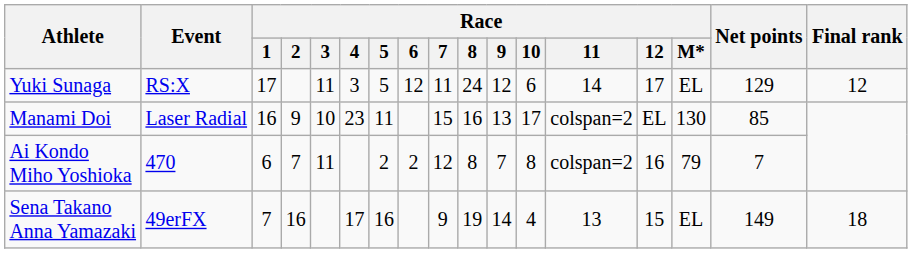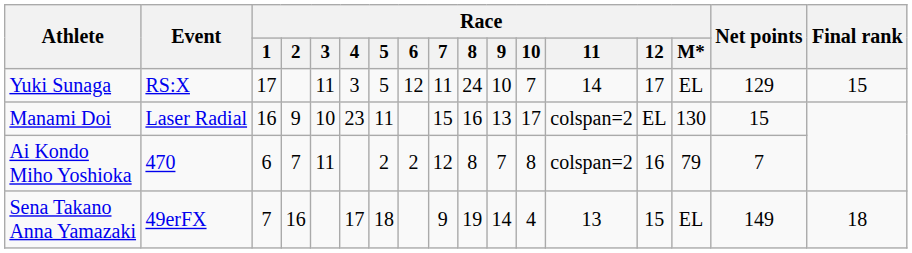(502, 85) 12 -> (502, 85) 10
(531, 85) 6 -> (531, 85) 7
(857, 85) 12 -> (857, 85) 15
(759, 118) 85 -> (759, 118) 15
(384, 220) 16 -> (384, 220) 18
